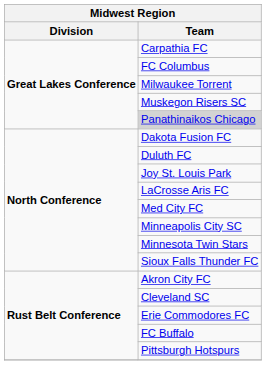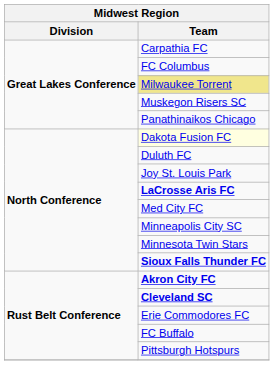(186, 84) no background -> (186, 84) khaki background
(198, 119) lightgrey background -> (198, 119) no background
(186, 137) no background -> (186, 137) lightyellow background
(185, 191) normal -> (188, 191) bold
(200, 262) normal -> (203, 262) bold
(176, 279) normal -> (178, 279) bold
(175, 297) normal -> (177, 297) bold
